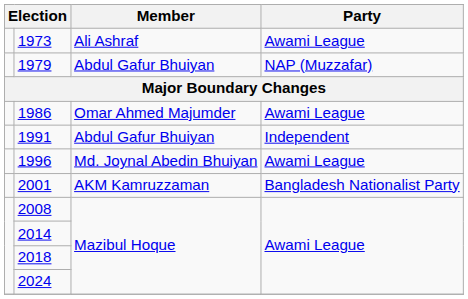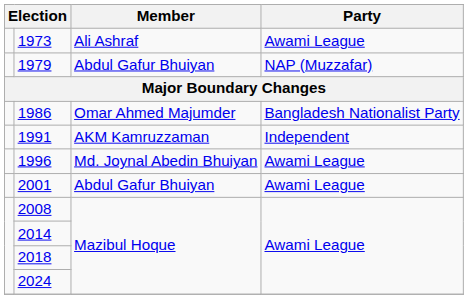(315, 112) Awami League -> (362, 112) Bangladesh Nationalist Party
(144, 137) Abdul Gafur Bhuiyan -> (142, 137) AKM Kamruzzaman
(142, 185) AKM Kamruzzaman -> (144, 185) Abdul Gafur Bhuiyan
(362, 185) Bangladesh Nationalist Party -> (315, 185) Awami League
